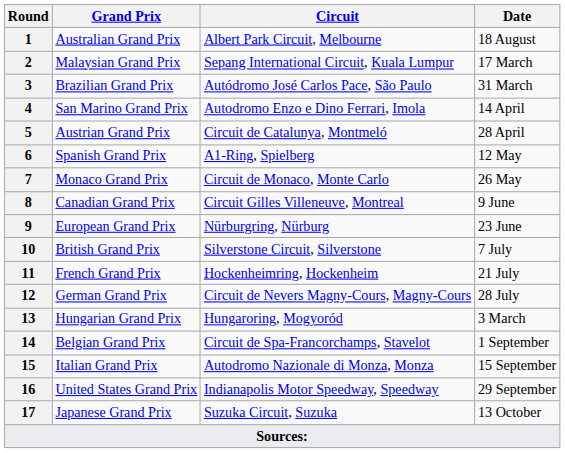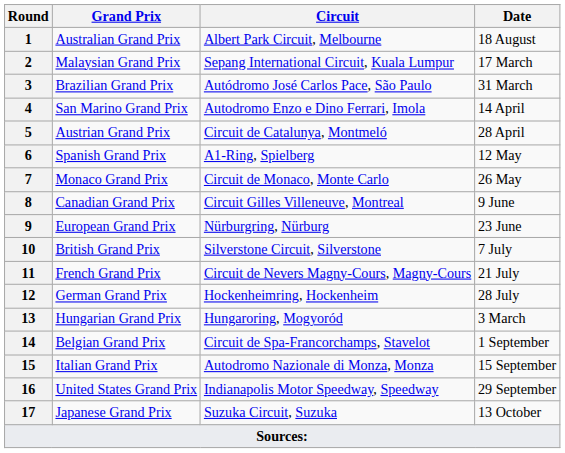(291, 272) Hockenheimring, Hockenheim -> (338, 272) Circuit de Nevers Magny-Cours, Magny-Cours
(338, 295) Circuit de Nevers Magny-Cours, Magny-Cours -> (291, 295) Hockenheimring, Hockenheim
